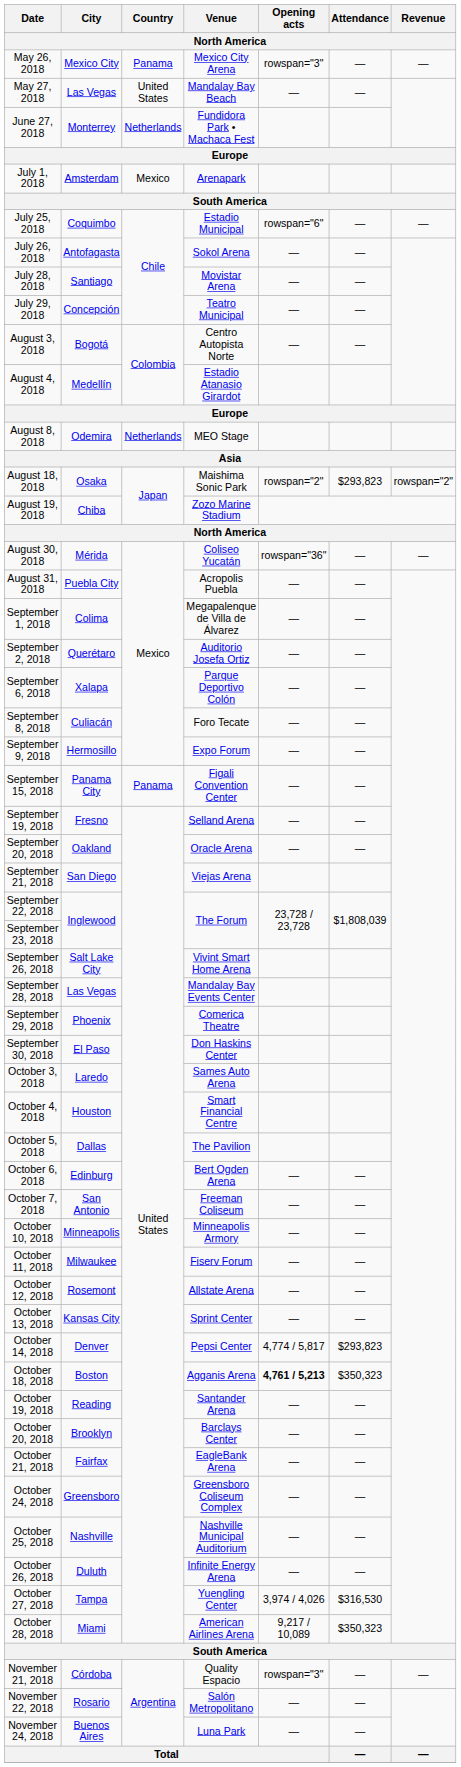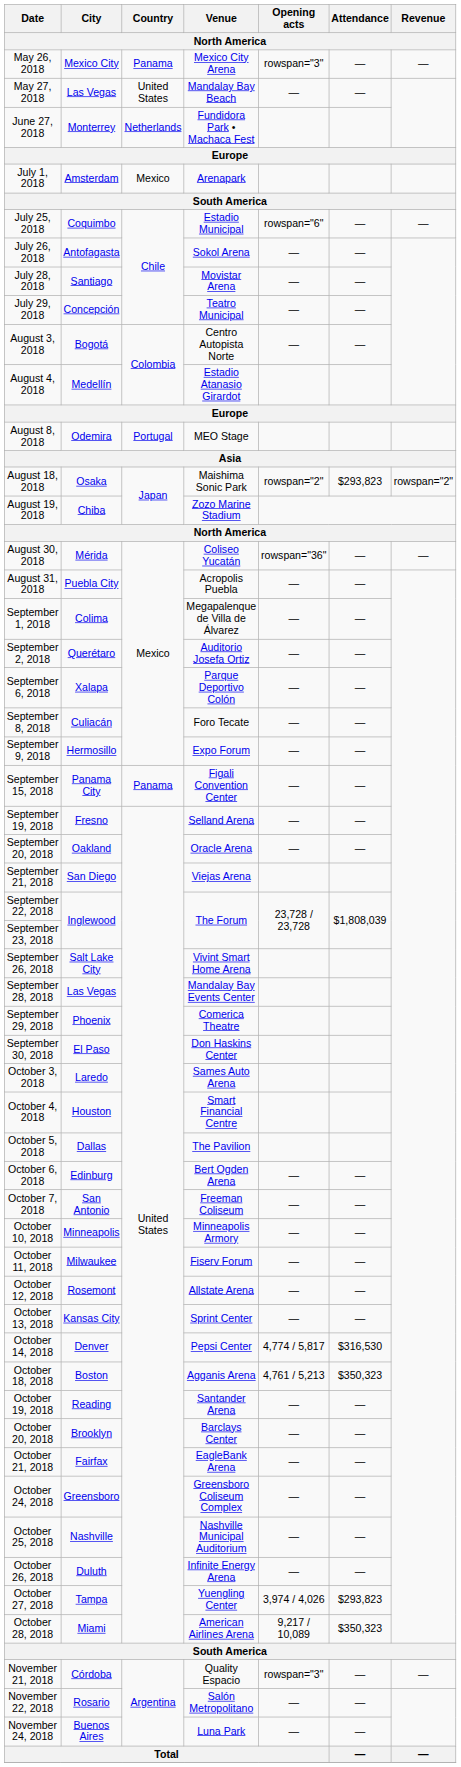(153, 436) Netherlands -> (153, 436) Portugal
(360, 1347) $293,823 -> (360, 1347) $316,530
(294, 1376) bold -> (294, 1376) normal
(360, 1600) $316,530 -> (360, 1600) $293,823
